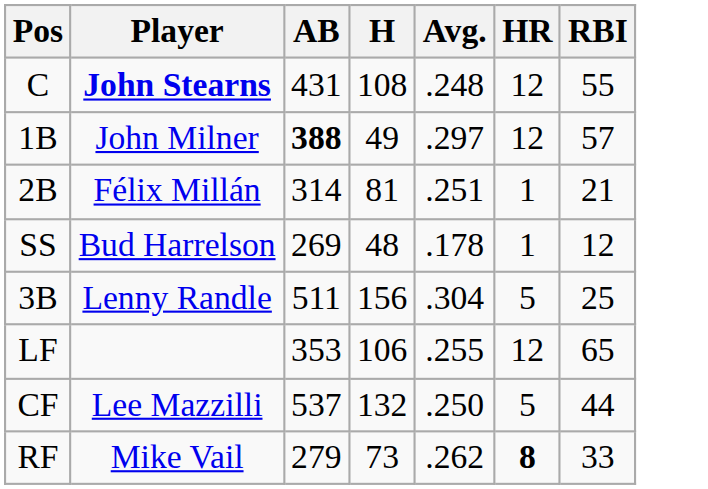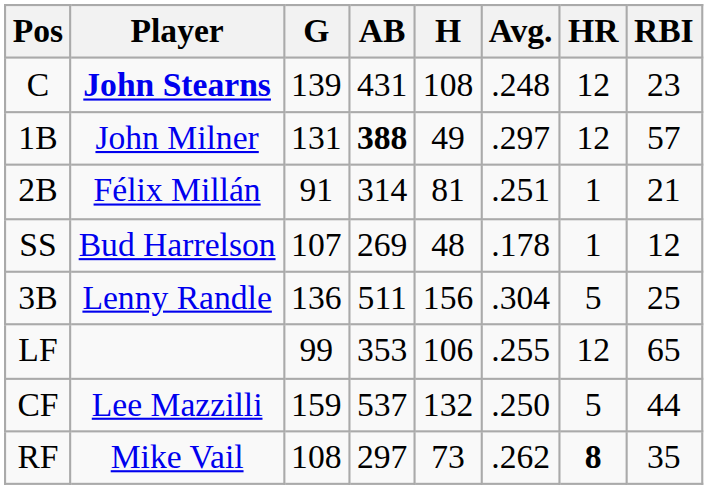+ column: (316, 31)
(598, 84) 55 -> (664, 84) 23
(316, 457) 279 -> (382, 457) 297
(598, 457) 33 -> (664, 457) 35
